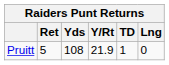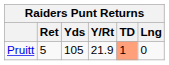(74, 50) 108 -> (74, 50) 105
(123, 50) no background -> (123, 50) lightsalmon background
